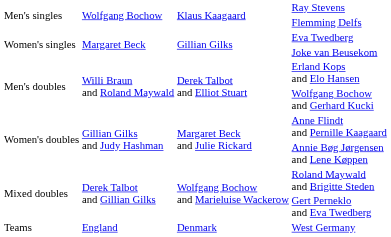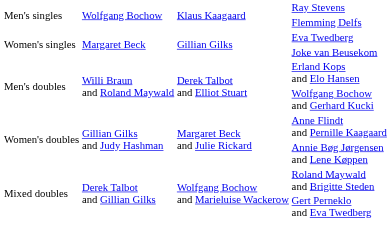- row: (323, 227)
